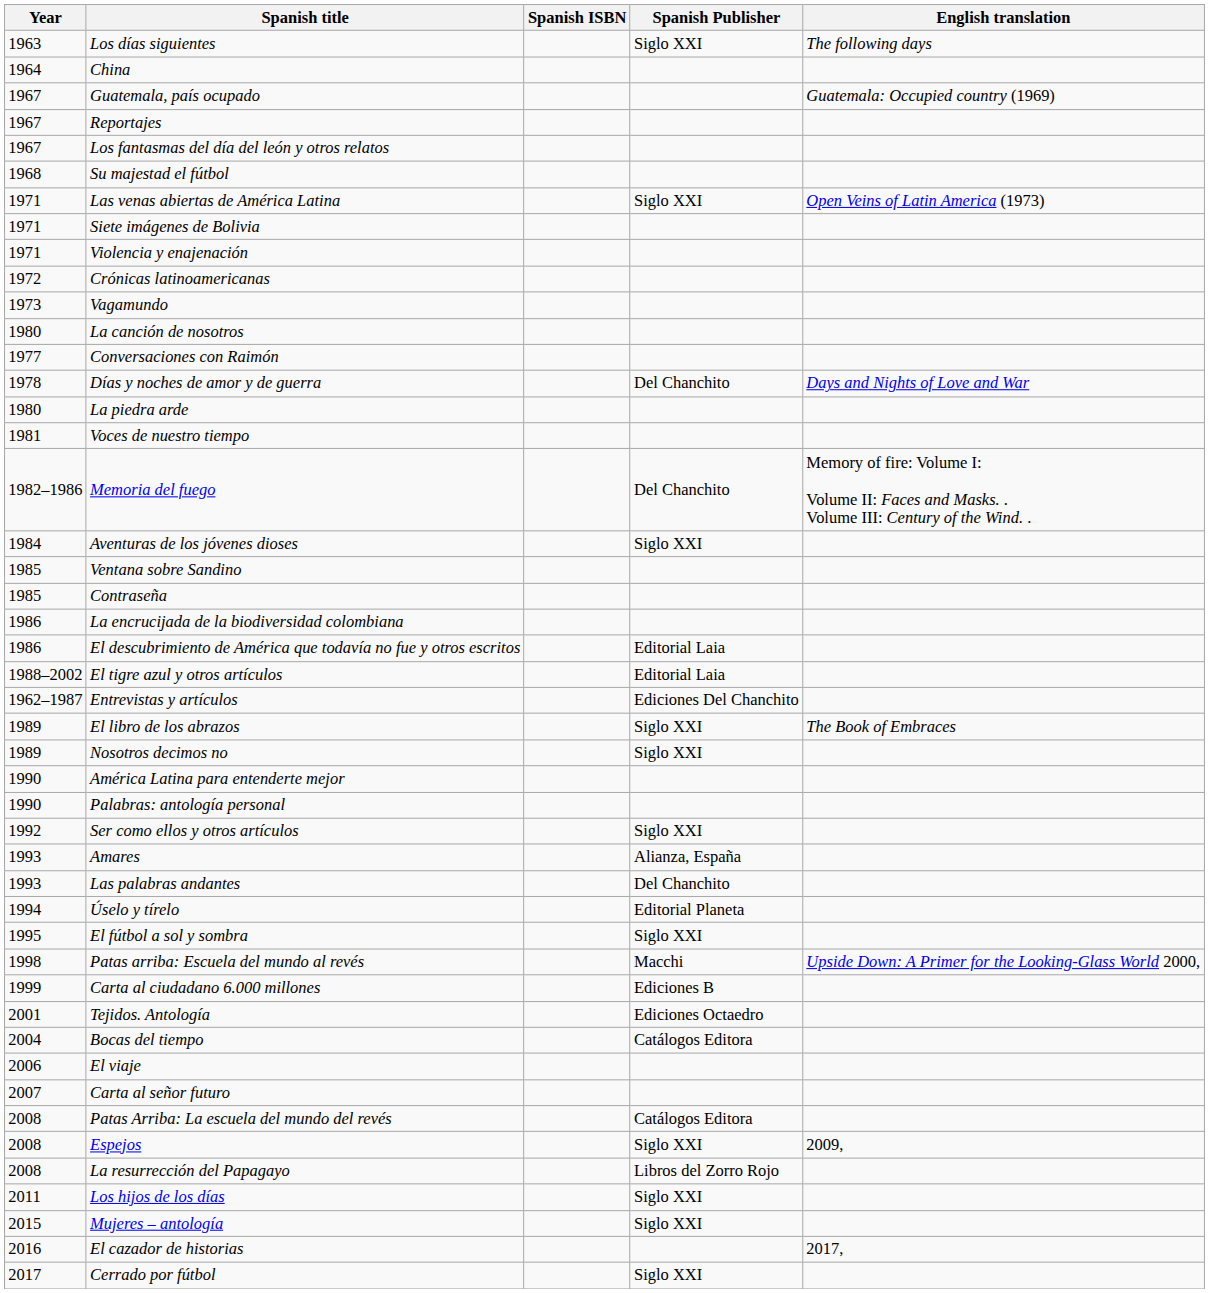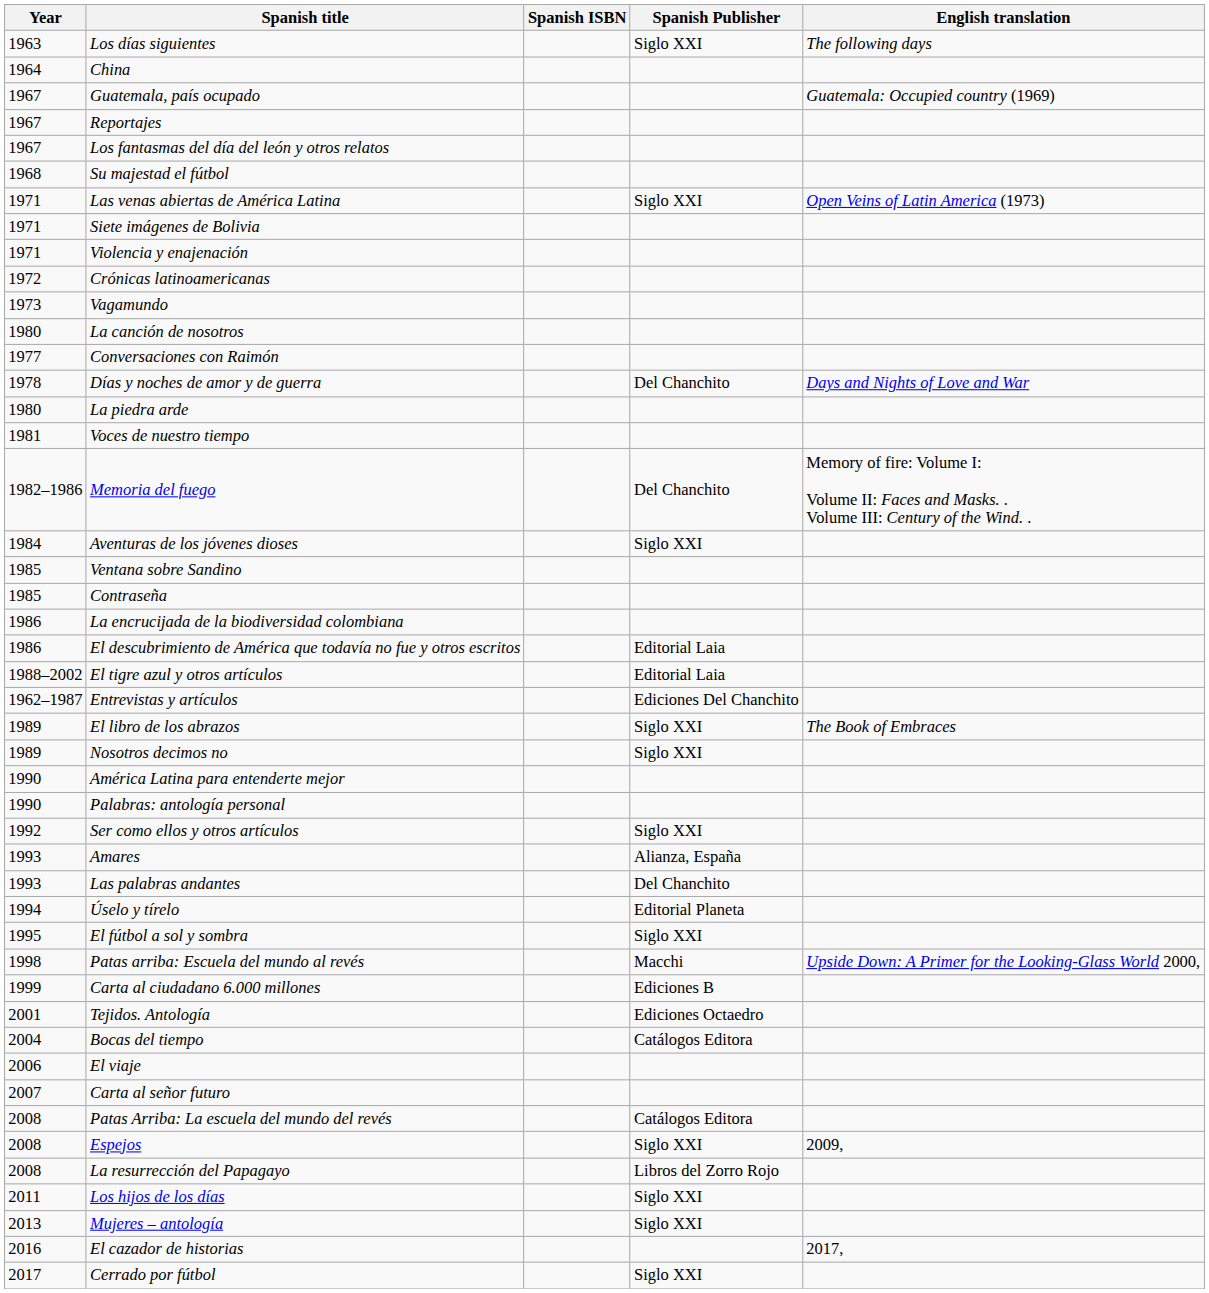(25, 1223) 2015 -> (25, 1223) 2013
